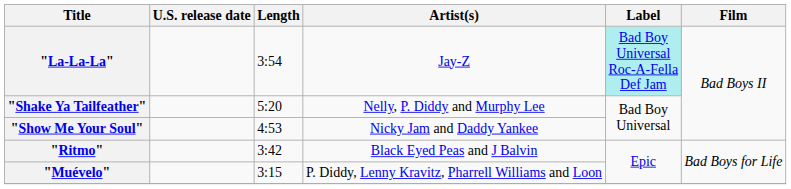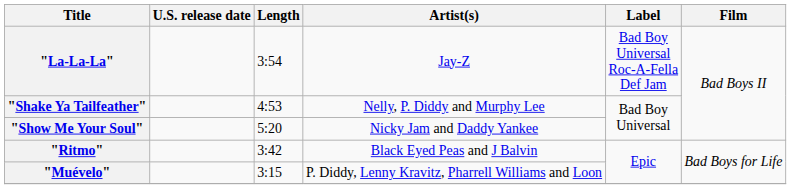(643, 61) paleturquoise background -> (643, 61) no background
(270, 106) 5:20 -> (270, 106) 4:53
(270, 128) 4:53 -> (270, 128) 5:20
